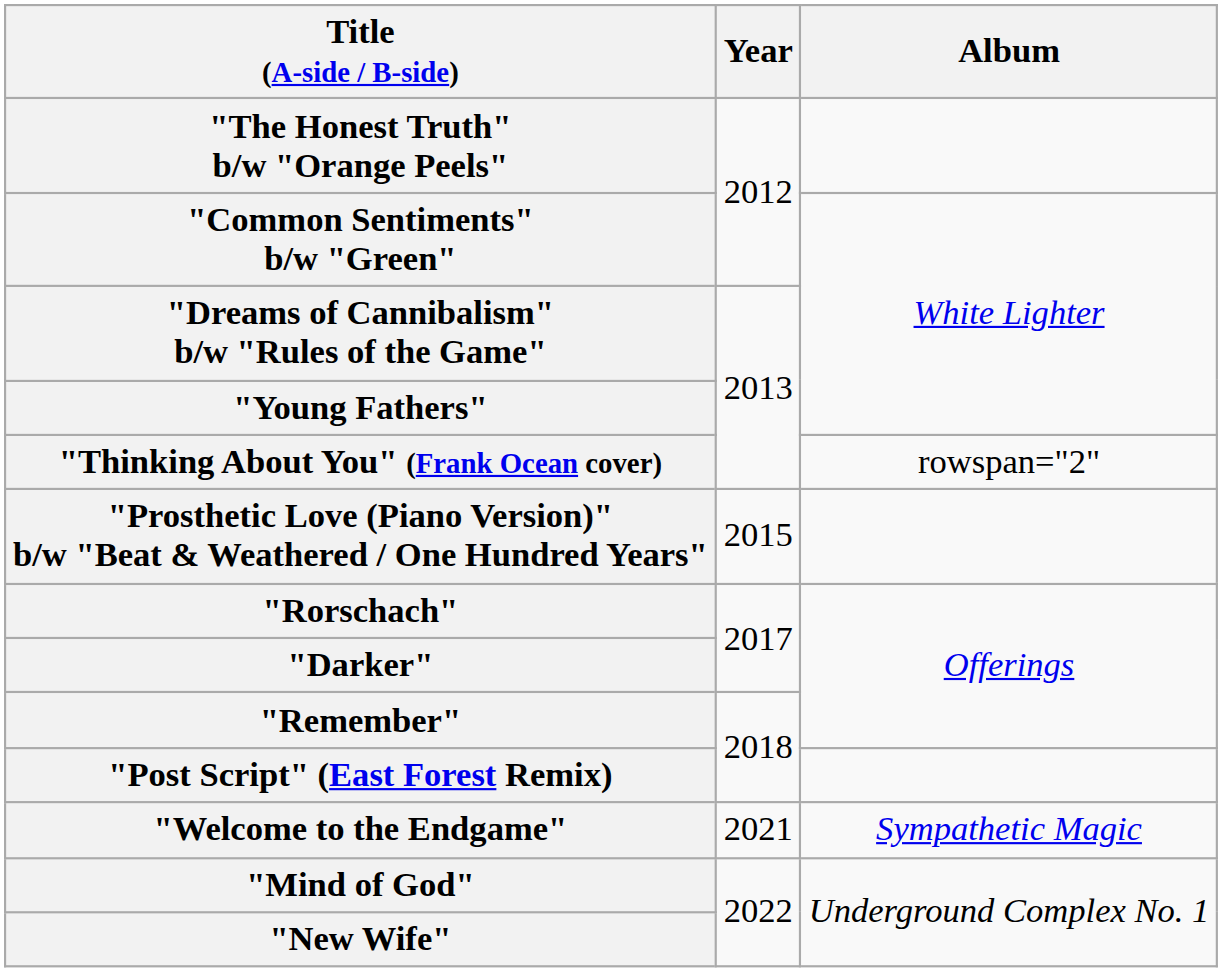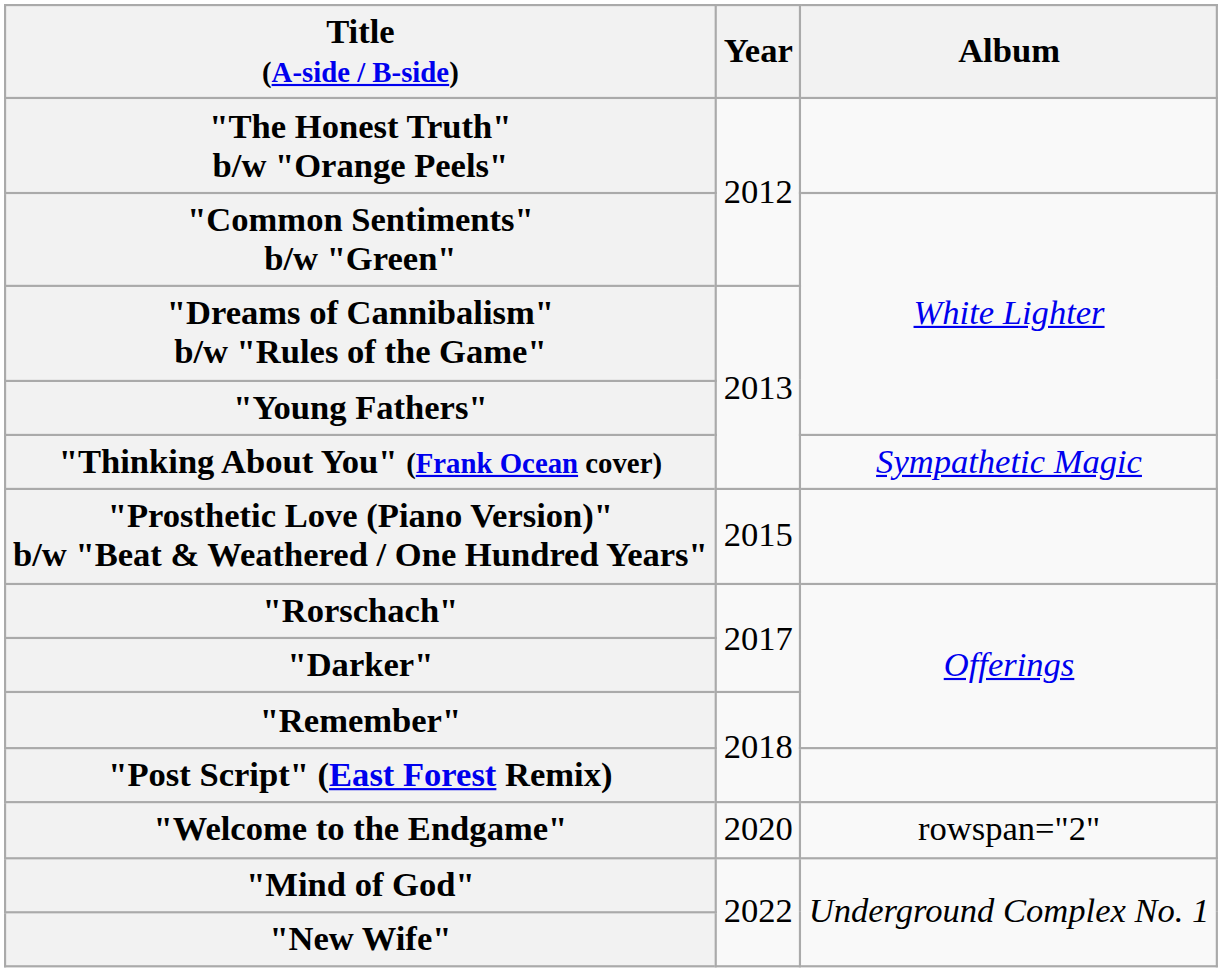(1009, 461) rowspan="2" -> (1009, 461) Sympathetic Magic
(758, 829) 2021 -> (758, 829) 2020
(1009, 829) Sympathetic Magic -> (1009, 829) rowspan="2"
